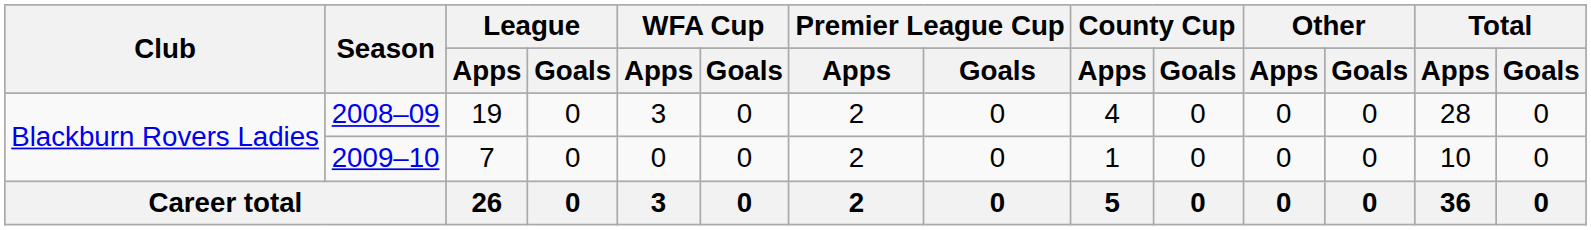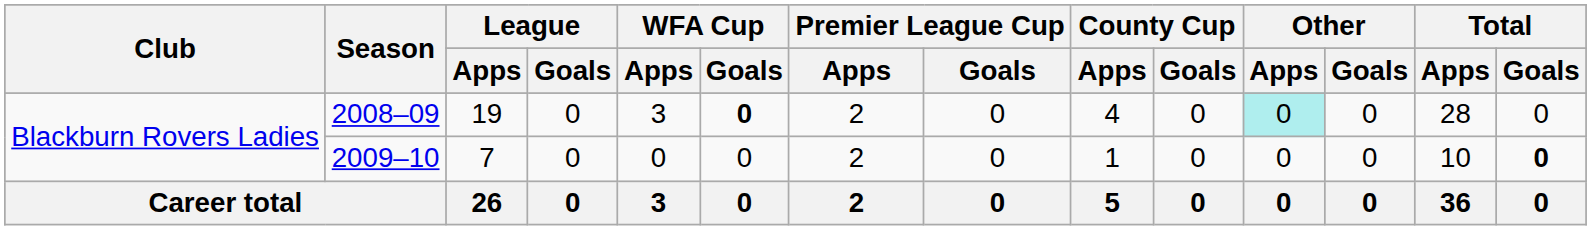(744, 114) normal -> (744, 114) bold
(1284, 114) no background -> (1284, 114) paleturquoise background
(1541, 158) normal -> (1541, 158) bold
